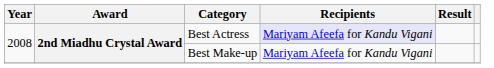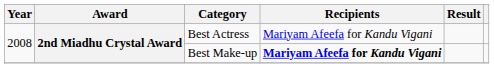(348, 33) lavender background -> (348, 33) no background
(348, 53) normal -> (352, 53) bold
